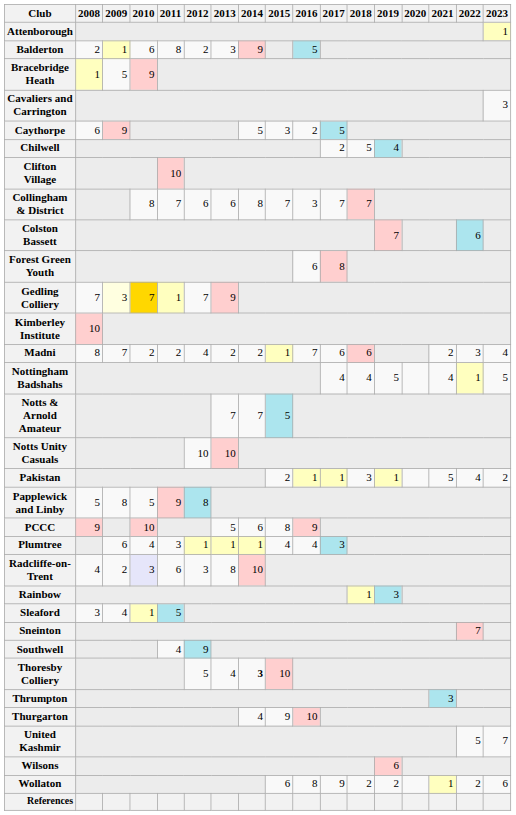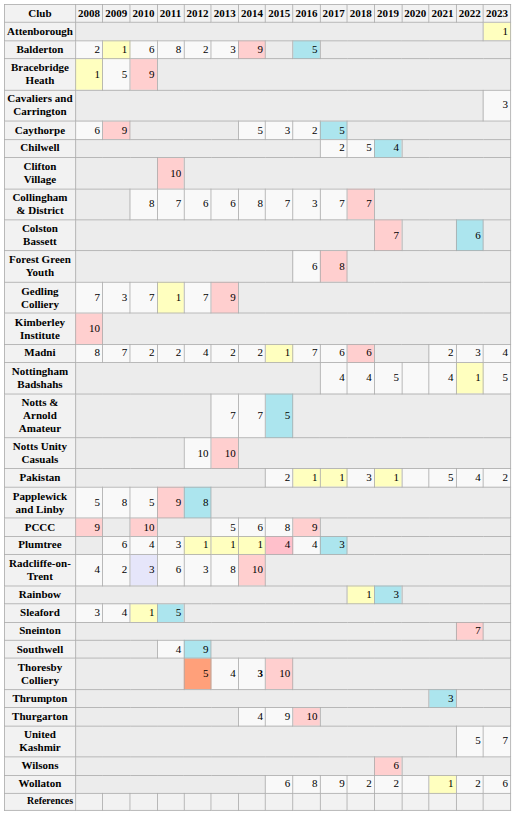(125, 297) lightyellow background -> (125, 297) no background
(152, 297) gold background -> (152, 297) no background
(287, 545) no background -> (287, 545) pink background
(206, 673) no background -> (206, 673) lightsalmon background
